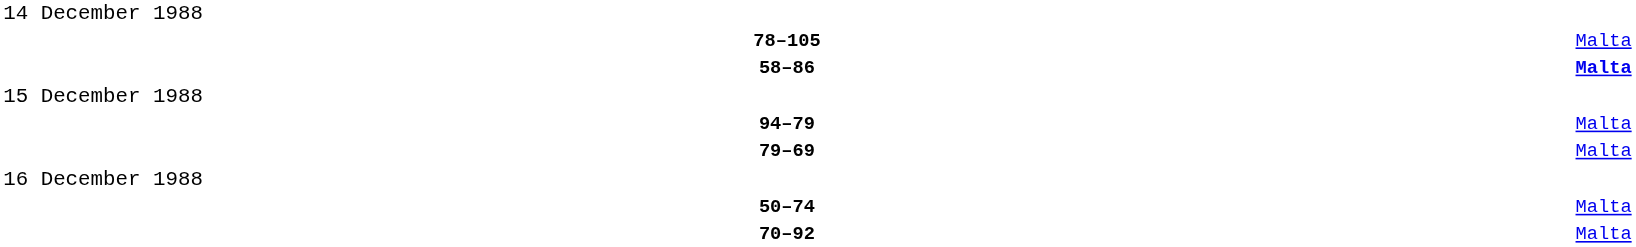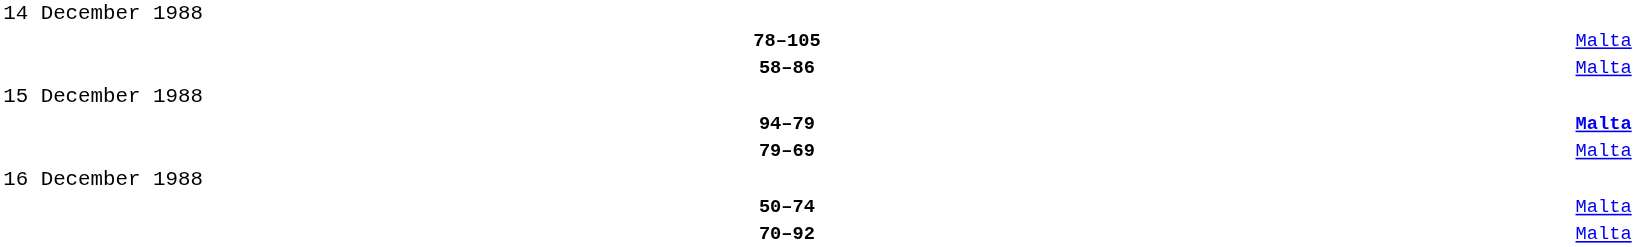(1604, 68) bold -> (1604, 68) normal
(1604, 124) normal -> (1604, 124) bold
